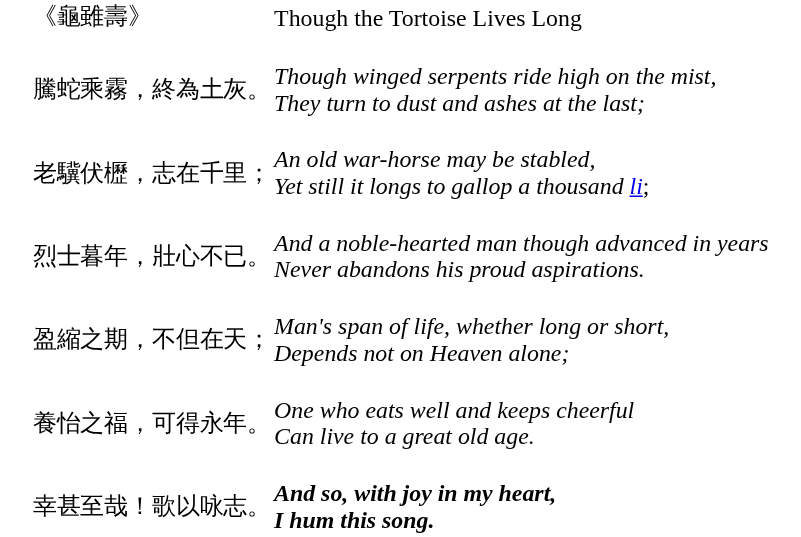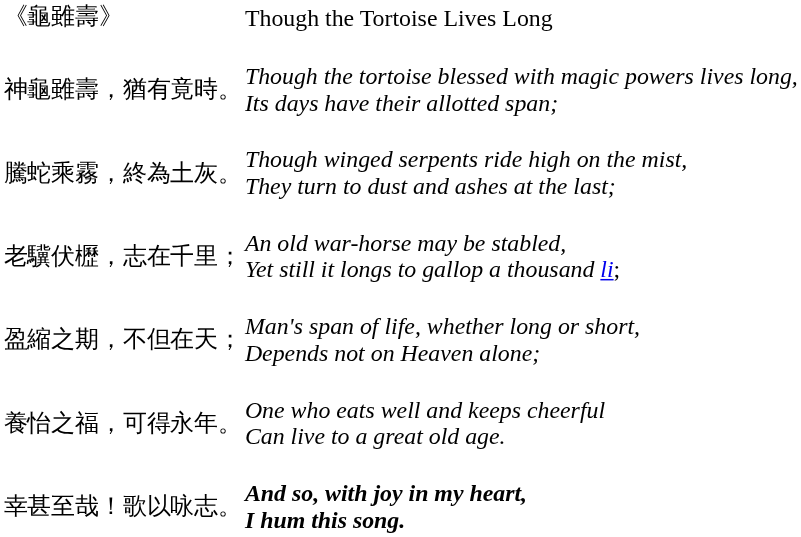+ row: (123, 88)
- row: (152, 255)
